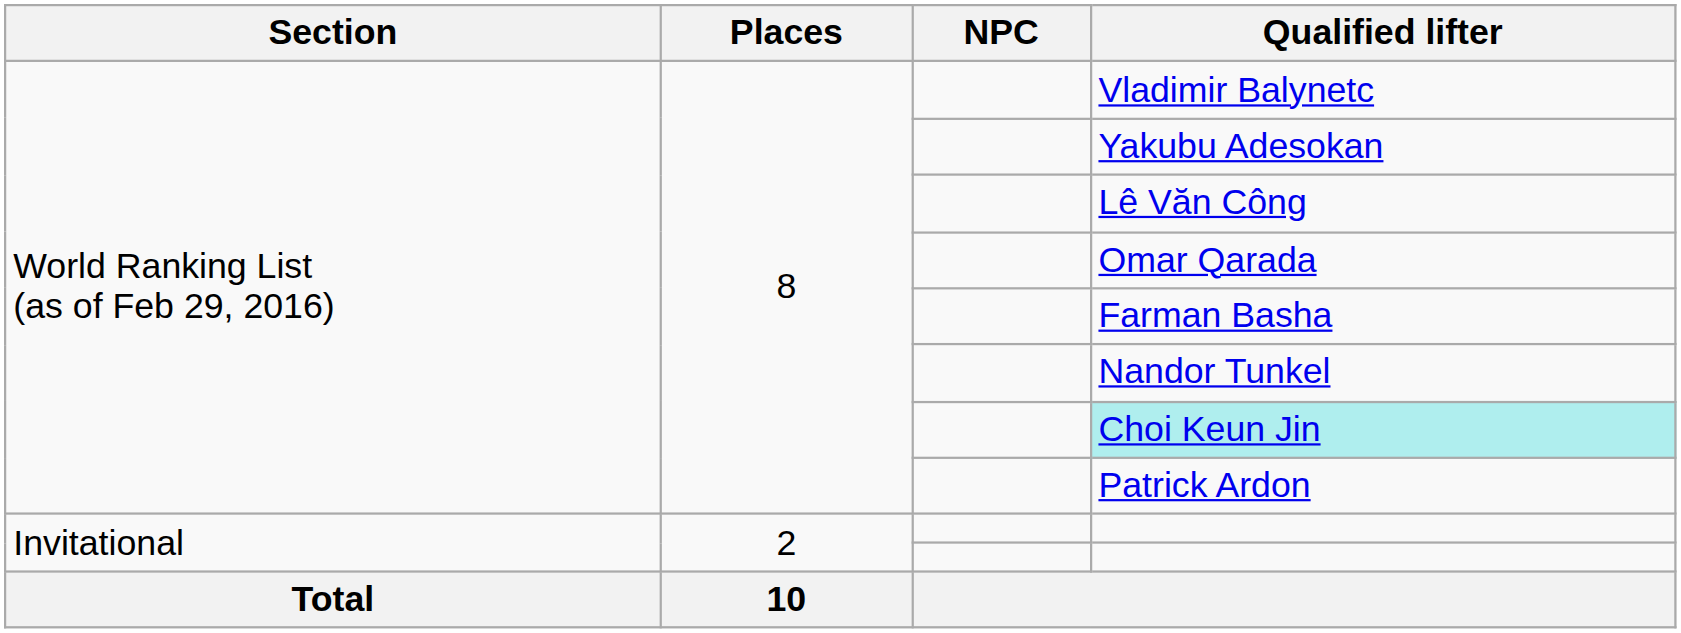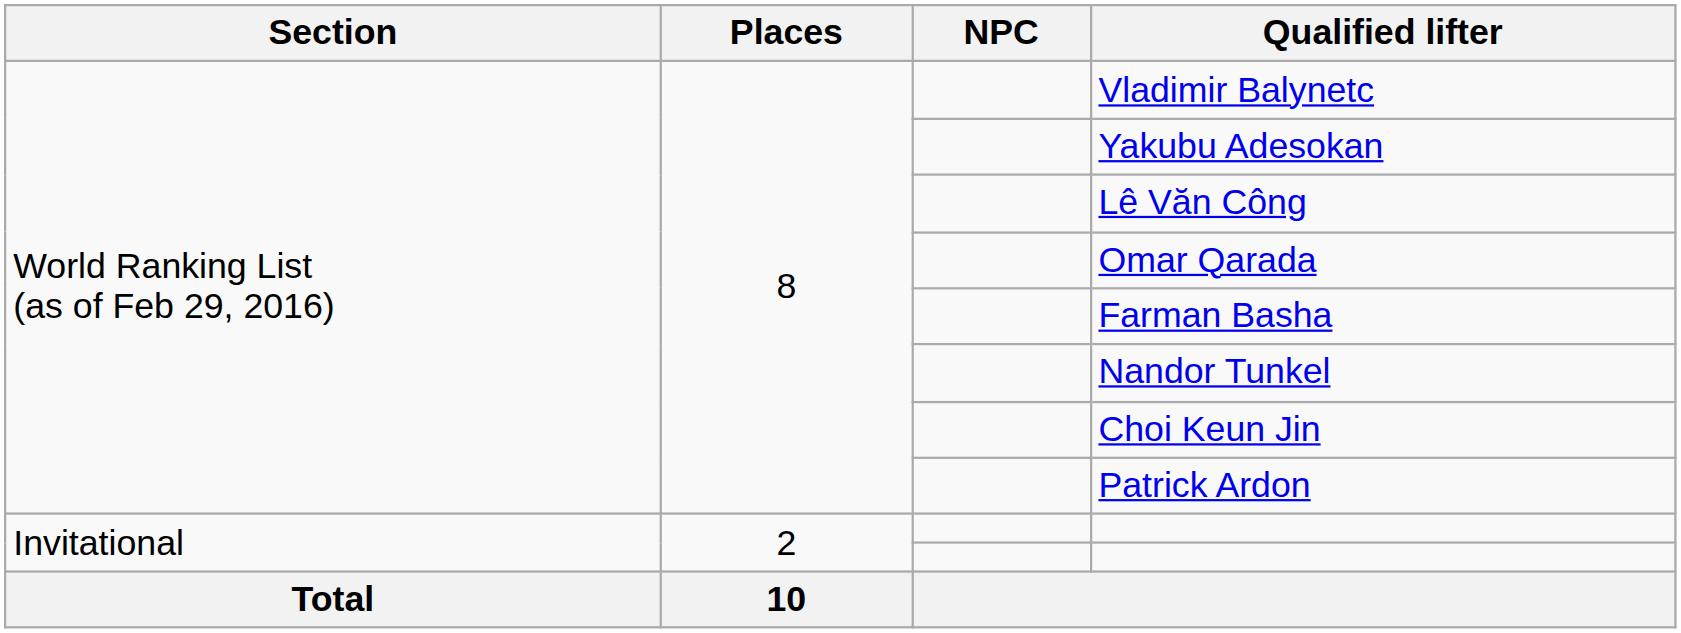(1210, 428) paleturquoise background -> (1210, 428) no background
